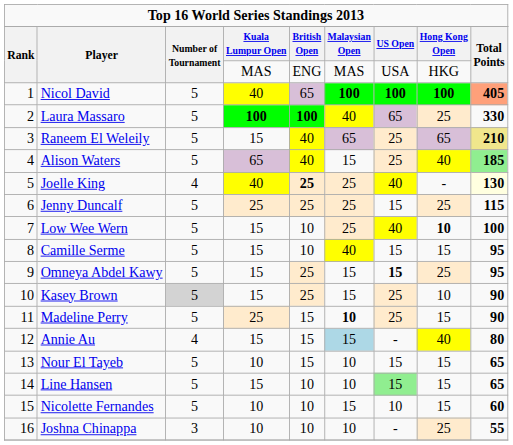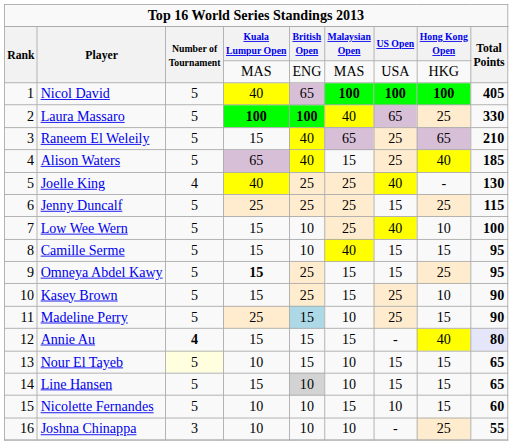(494, 94) lightsalmon background -> (494, 94) no background
(494, 138) khaki background -> (494, 138) no background
(494, 161) lightgreen background -> (494, 161) no background
(307, 183) bold -> (307, 183) normal
(494, 183) lightyellow background -> (494, 183) no background
(444, 228) bold -> (444, 228) normal
(256, 272) normal -> (256, 272) bold
(395, 272) bold -> (395, 272) normal
(195, 295) lightgrey background -> (195, 295) no background
(307, 317) no background -> (307, 317) lightblue background
(349, 317) bold -> (349, 317) normal
(195, 339) normal -> (195, 339) bold
(349, 339) lightblue background -> (349, 339) no background
(497, 339) no background -> (497, 339) lavender background
(195, 362) no background -> (195, 362) lightyellow background
(307, 384) no background -> (307, 384) lightgrey background
(395, 384) lightgreen background -> (395, 384) no background
